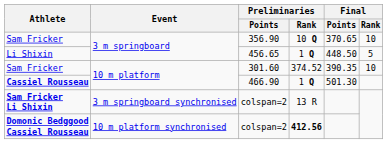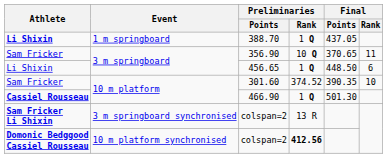+ row: (30, 39)
(371, 39) 10 -> (371, 53) 11
(371, 53) 5 -> (371, 68) 6
